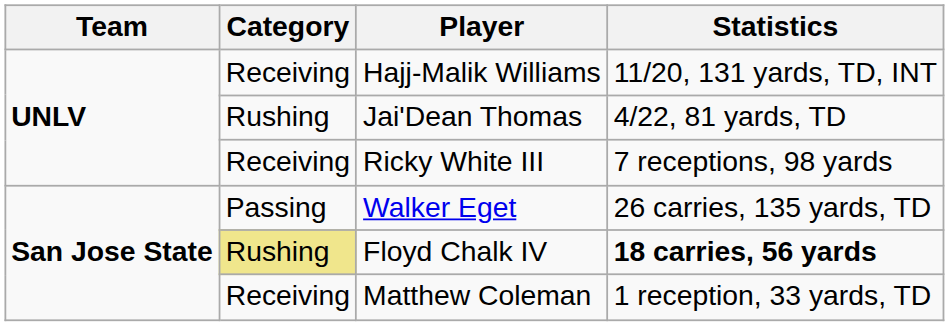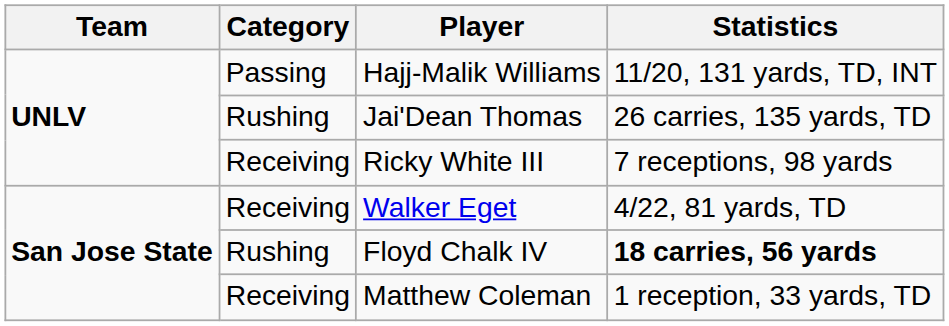(288, 72) Receiving -> (276, 72) Passing
(730, 117) 4/22, 81 yards, TD -> (772, 117) 26 carries, 135 yards, TD
(276, 206) Passing -> (288, 206) Receiving
(772, 206) 26 carries, 135 yards, TD -> (730, 206) 4/22, 81 yards, TD
(278, 251) khaki background -> (278, 251) no background
